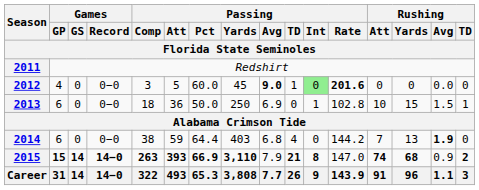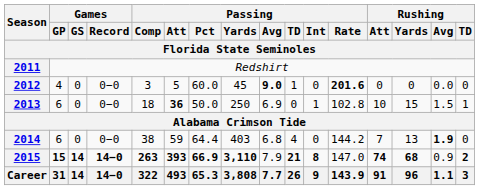(316, 85) lightgreen background -> (316, 85) no background
(176, 103) normal -> (176, 103) bold
